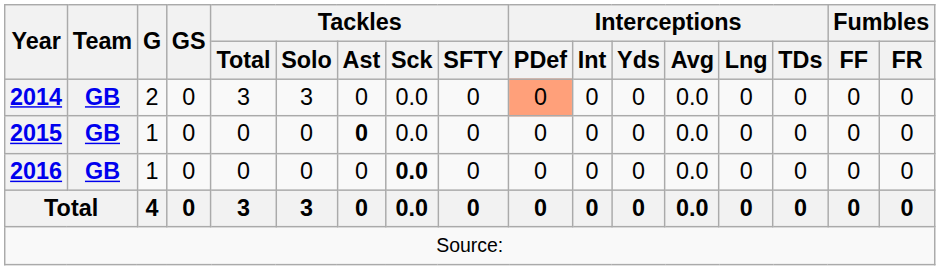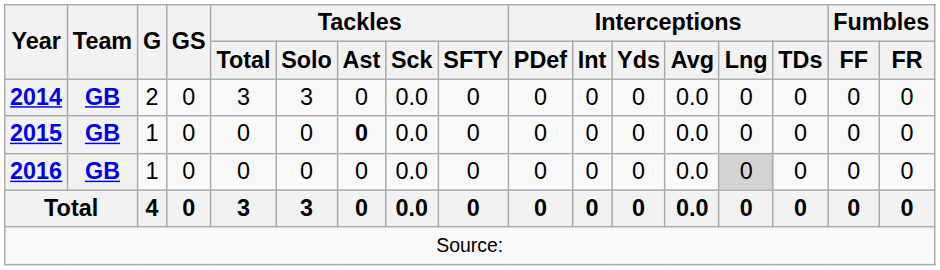(540, 97) lightsalmon background -> (540, 97) no background
(412, 171) bold -> (412, 171) normal
(746, 171) no background -> (746, 171) lightgrey background
